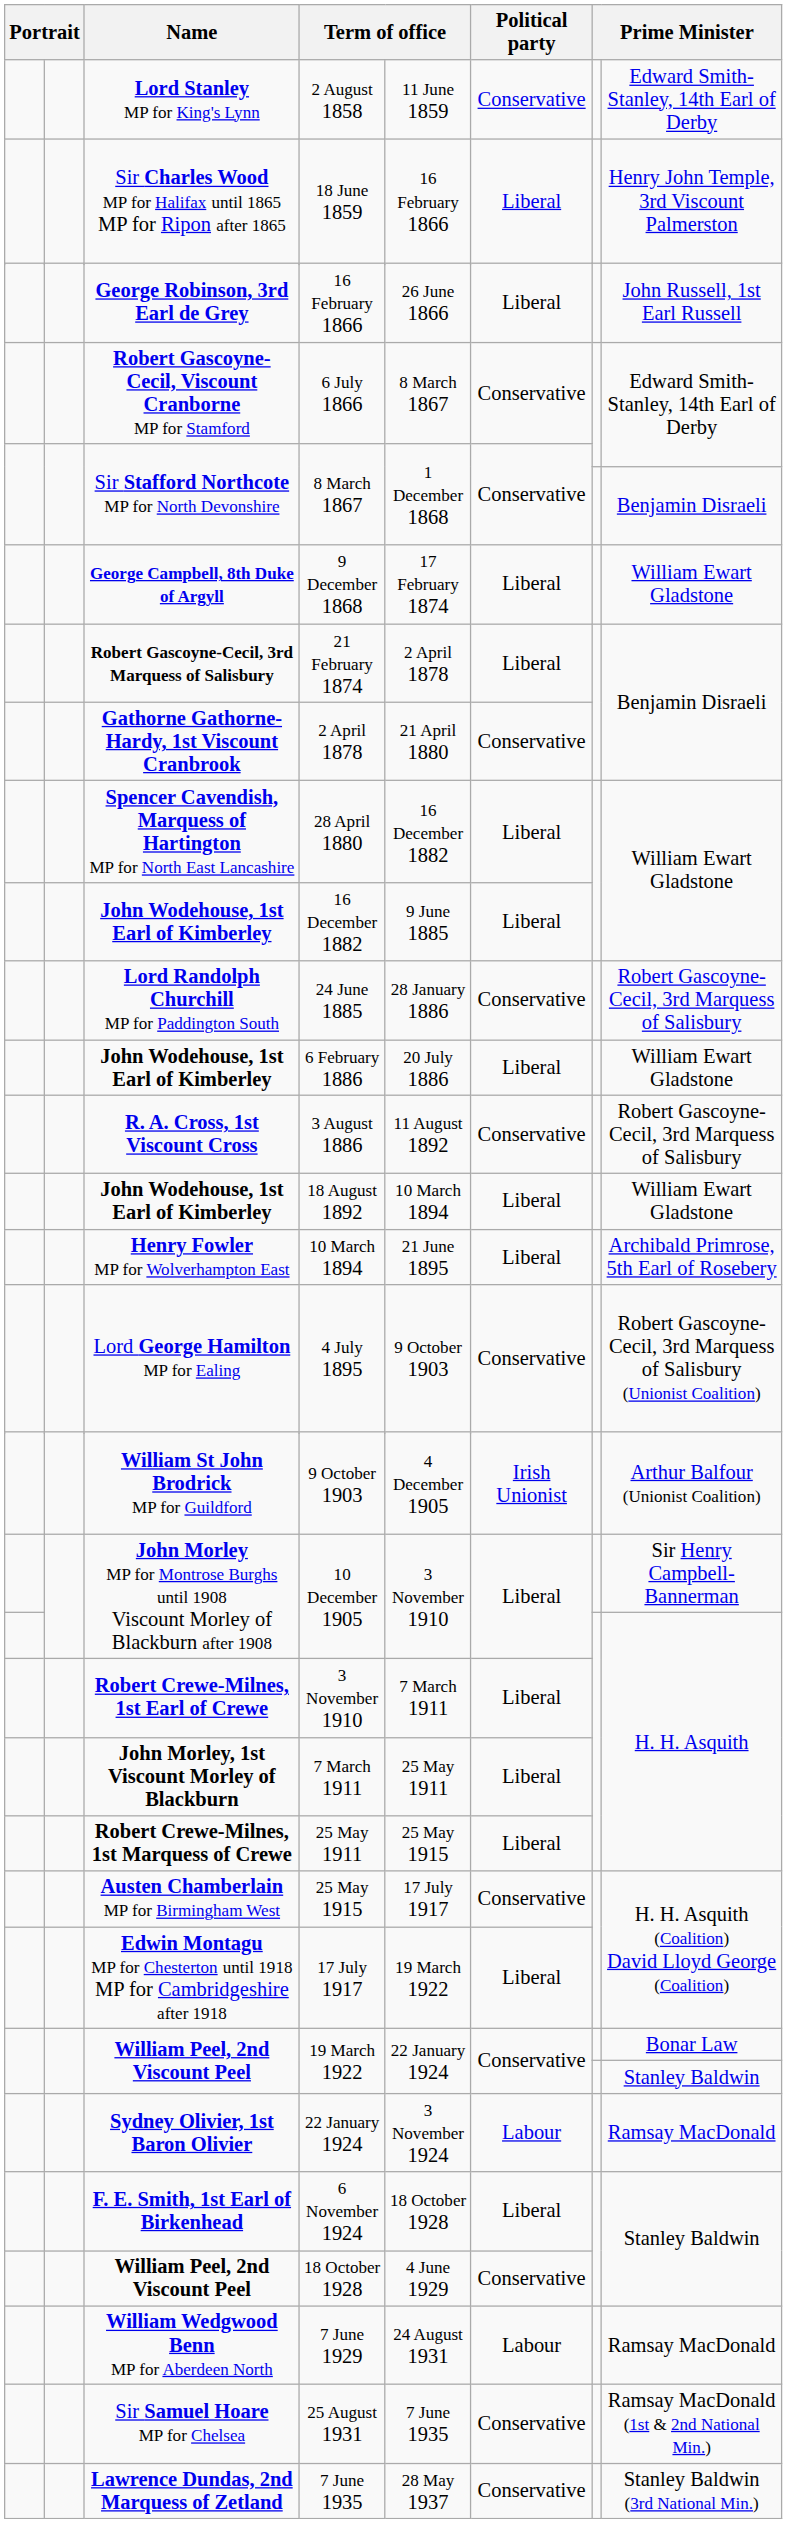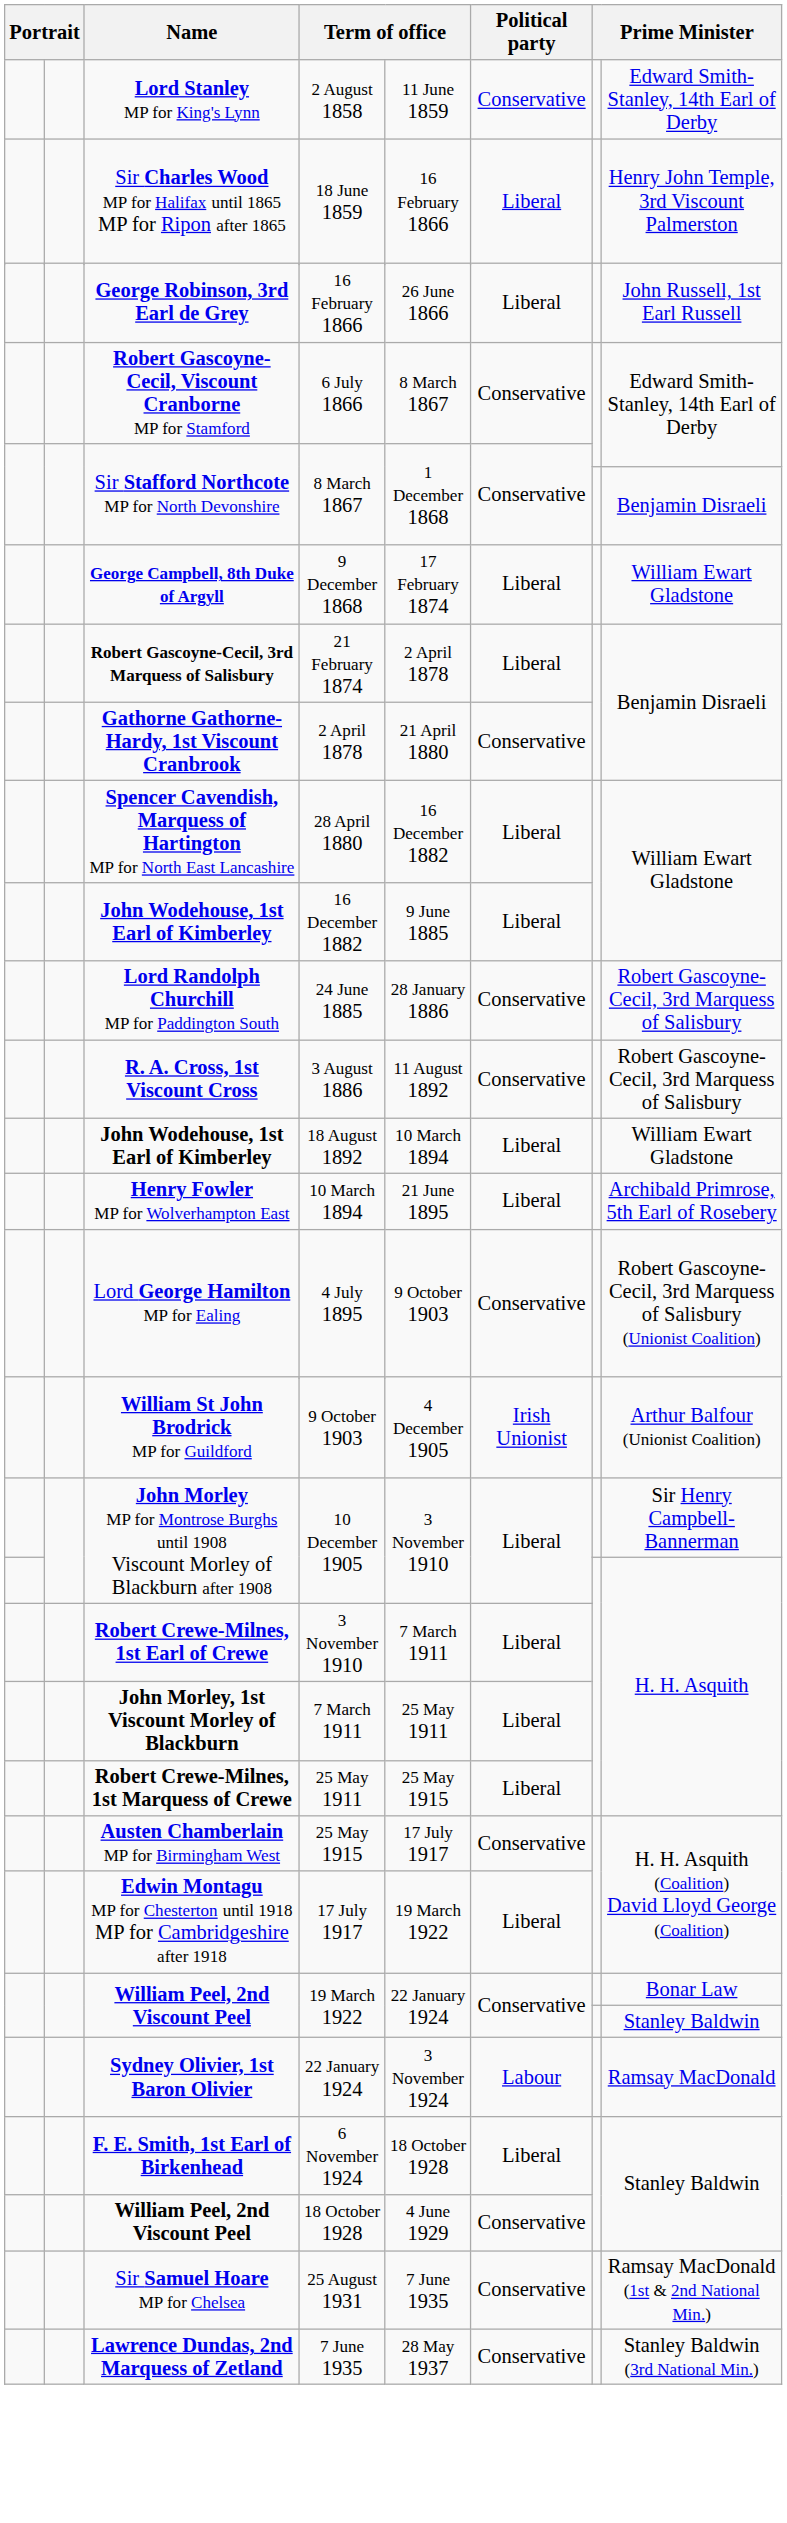- row: (192, 1067)
- row: (192, 2345)
